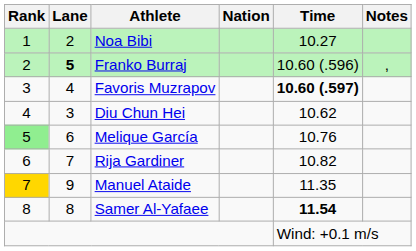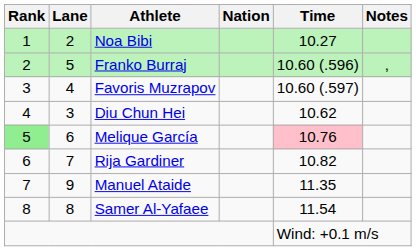(70, 64) bold -> (70, 64) normal
(318, 88) bold -> (318, 88) normal
(318, 137) no background -> (318, 137) pink background
(27, 185) gold background -> (27, 185) no background
(318, 209) bold -> (318, 209) normal
